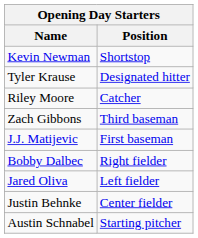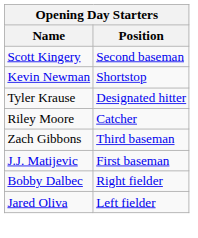+ row: (44, 56)
- row: (44, 202)
- row: (51, 222)
